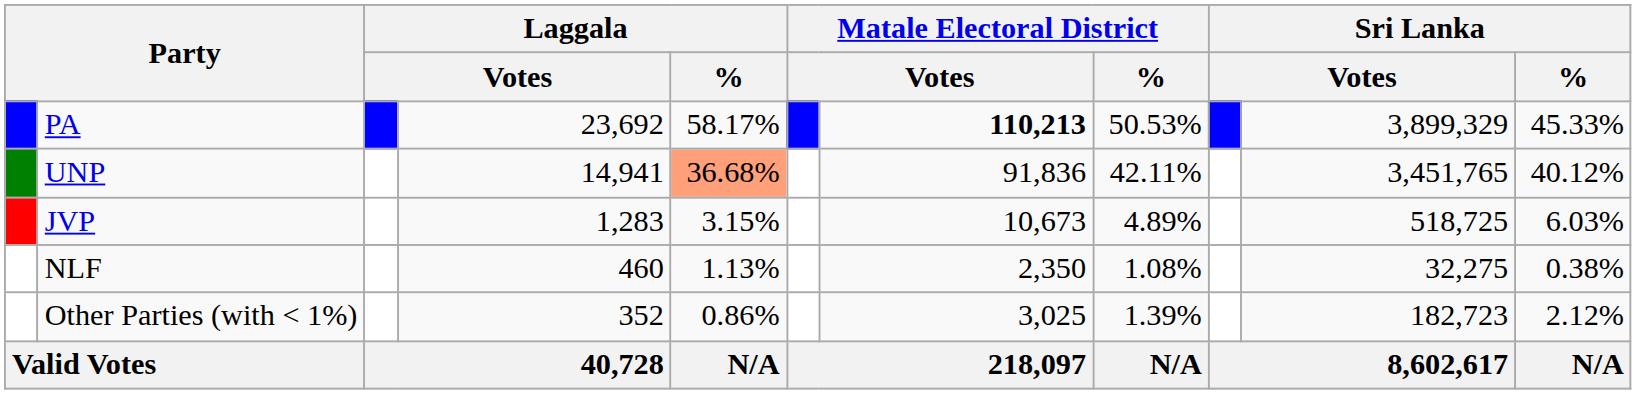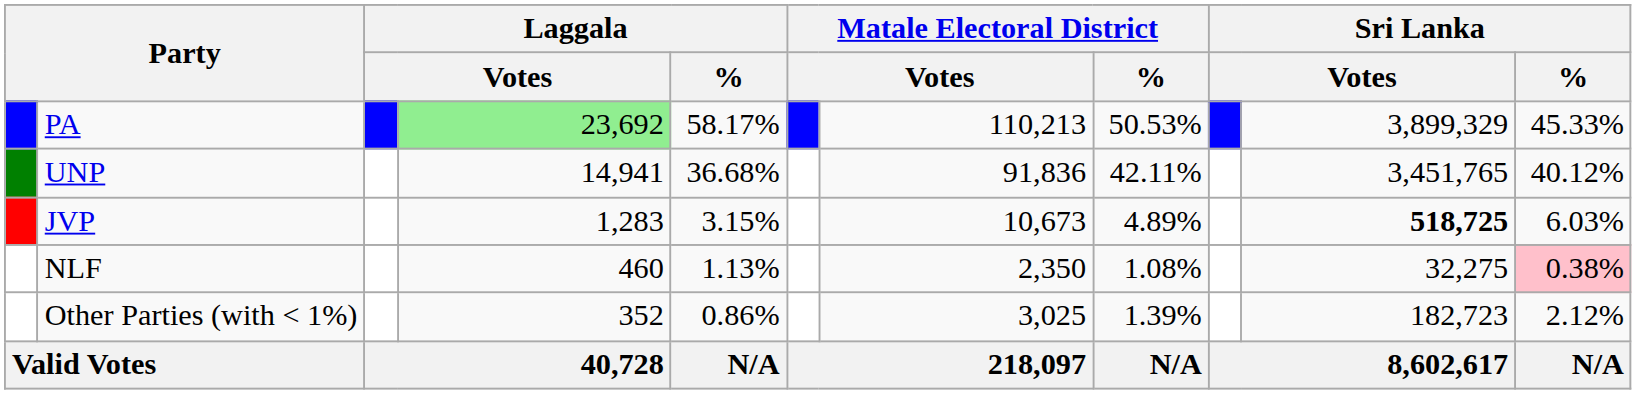(622, 124) no background -> (622, 124) lightgreen background
(1038, 124) bold -> (1037, 124) normal
(733, 172) lightsalmon background -> (733, 172) no background
(1459, 220) normal -> (1459, 220) bold
(1585, 268) no background -> (1585, 268) pink background
